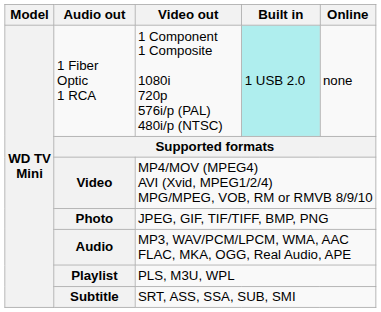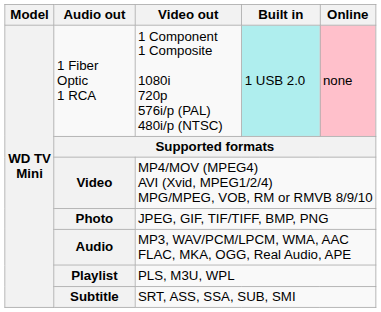(338, 80) no background -> (338, 80) pink background
